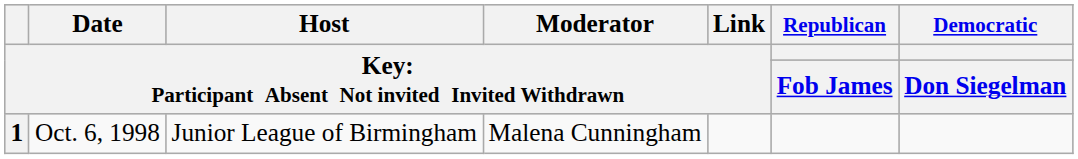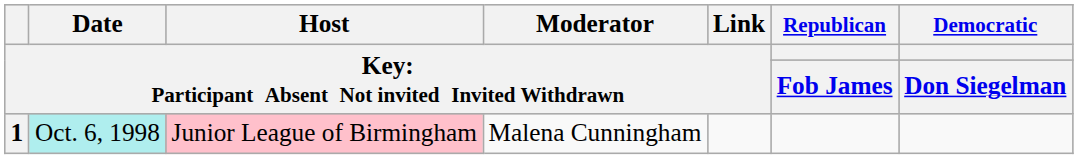(97, 133) no background -> (97, 133) paleturquoise background
(324, 133) no background -> (324, 133) pink background
